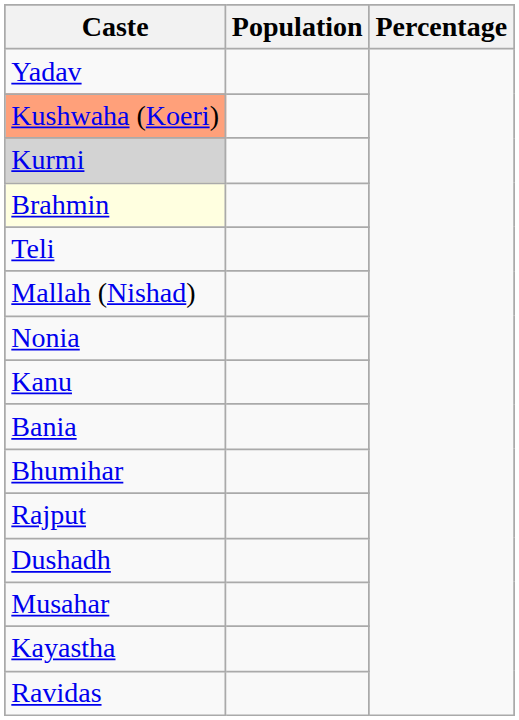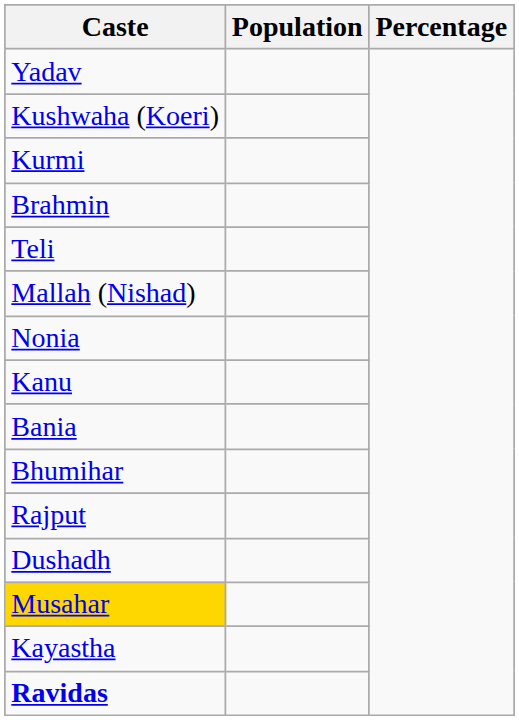(115, 115) lightsalmon background -> (115, 115) no background
(48, 159) lightgrey background -> (48, 159) no background
(60, 204) lightyellow background -> (60, 204) no background
(60, 603) no background -> (60, 603) gold background
(56, 692) normal -> (60, 692) bold
